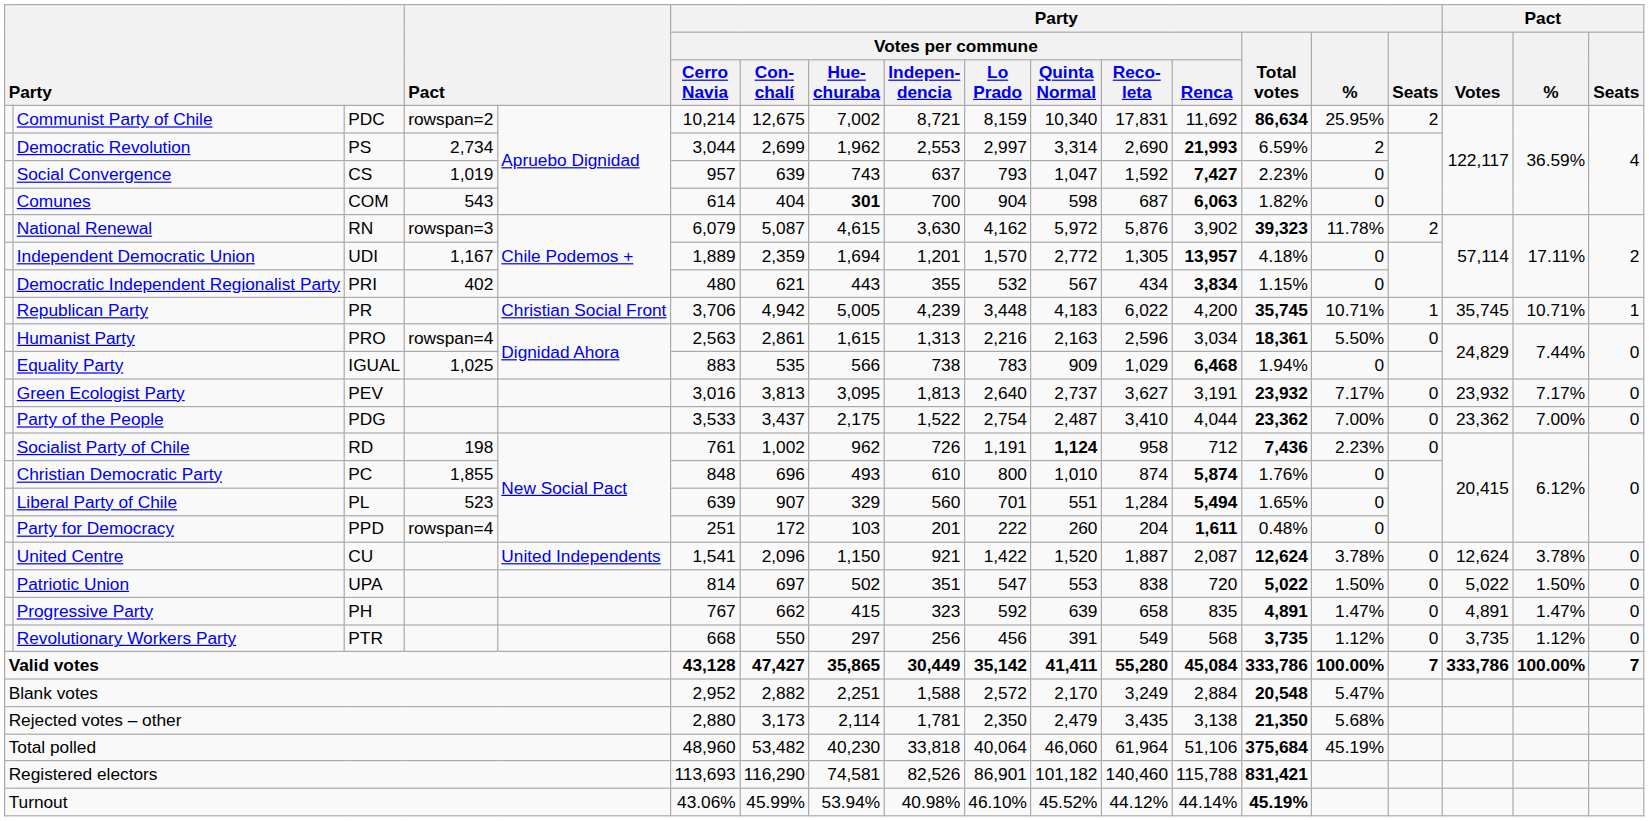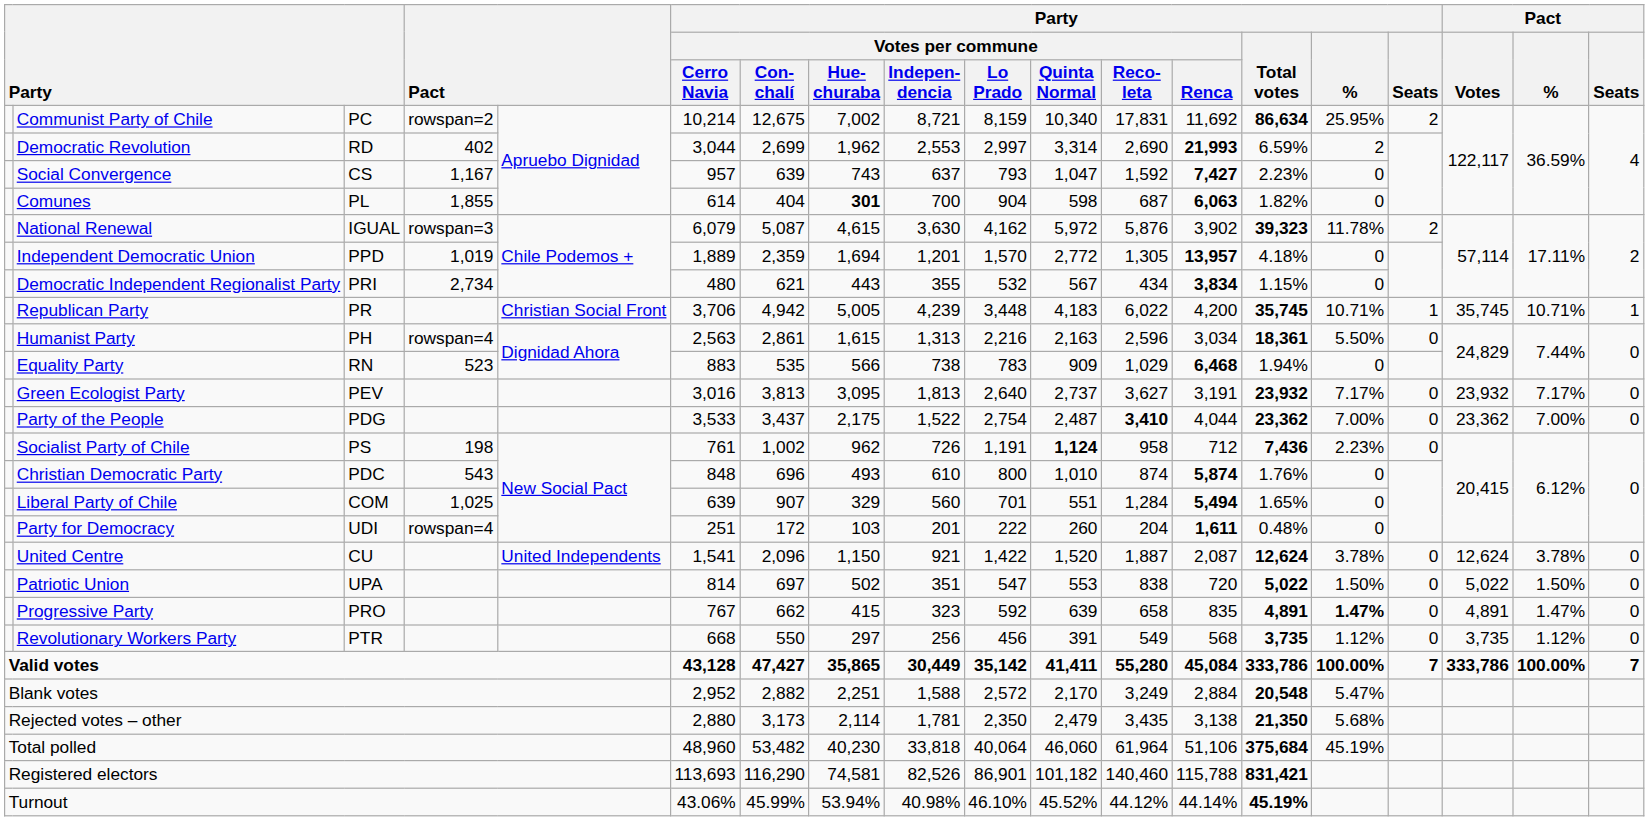(367, 120) PDC -> (360, 120) PC
(360, 147) PS -> (361, 147) RD
(472, 147) 2,734 -> (479, 147) 402
(472, 174) 1,019 -> (472, 174) 1,167
(368, 202) COM -> (359, 202) PL
(479, 202) 543 -> (472, 202) 1,855
(361, 229) RN -> (374, 229) IGUAL
(363, 256) UDI -> (366, 256) PPD
(472, 256) 1,167 -> (472, 256) 1,019
(479, 284) 402 -> (472, 284) 2,734
(367, 338) PRO -> (360, 338) PH
(374, 365) IGUAL -> (361, 365) RN
(472, 365) 1,025 -> (479, 365) 523
(1146, 420) normal -> (1146, 420) bold
(361, 447) RD -> (360, 447) PS
(360, 475) PC -> (367, 475) PDC
(472, 475) 1,855 -> (479, 475) 543
(359, 502) PL -> (368, 502) COM
(479, 502) 523 -> (472, 502) 1,025
(366, 529) PPD -> (363, 529) UDI
(360, 611) PH -> (367, 611) PRO
(1360, 611) normal -> (1360, 611) bold
